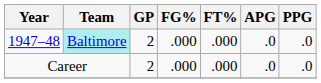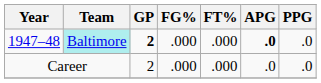(150, 41) normal -> (150, 41) bold
(270, 41) normal -> (270, 41) bold
